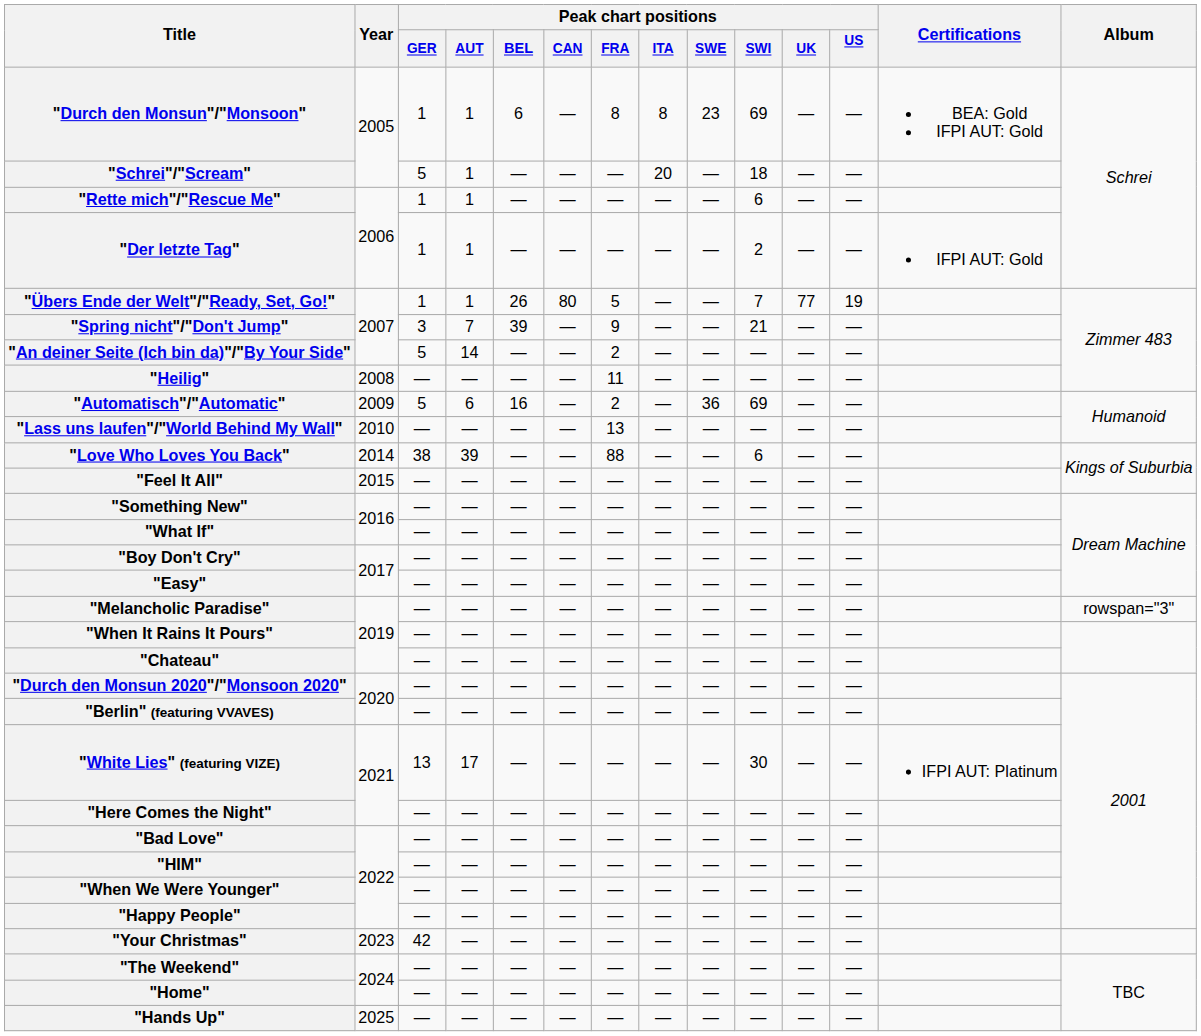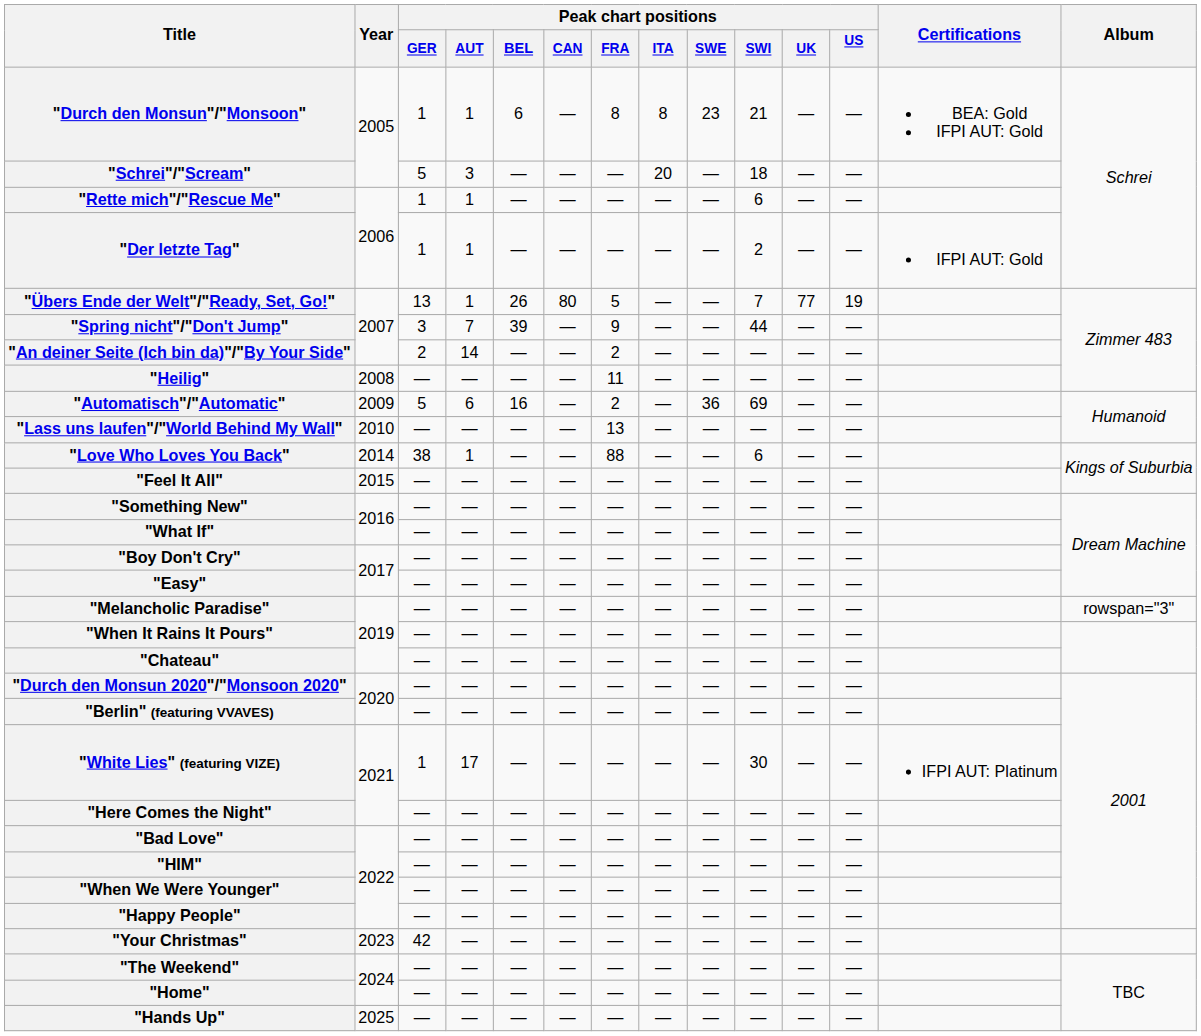(758, 114) 69 -> (758, 114) 21
(469, 174) 1 -> (469, 174) 3
(422, 301) 1 -> (422, 301) 13
(758, 327) 21 -> (758, 327) 44
(422, 352) 5 -> (422, 352) 2
(469, 455) 39 -> (469, 455) 1
(422, 762) 13 -> (422, 762) 1
